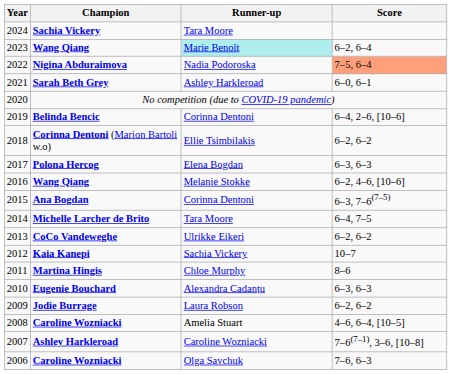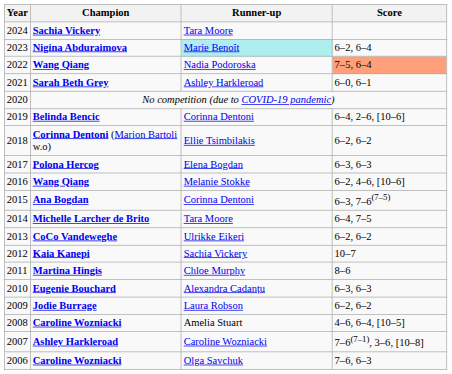(61, 48) Wang Qiang -> (80, 48) Nigina Abduraimova
(80, 65) Nigina Abduraimova -> (61, 65) Wang Qiang
